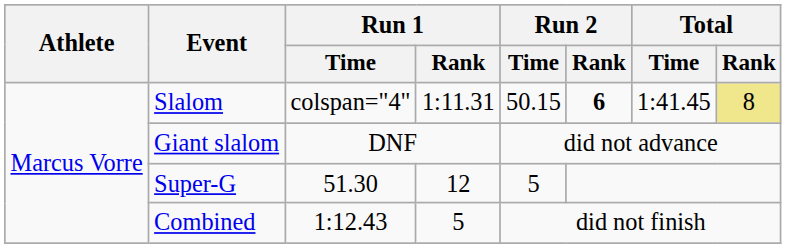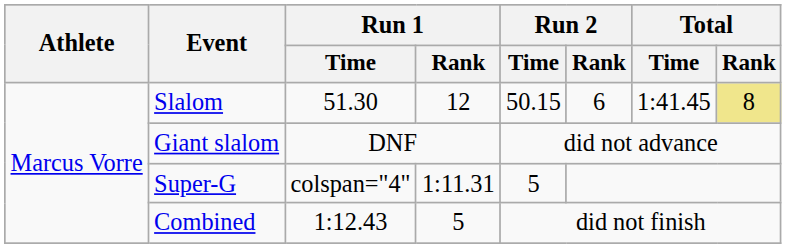(351, 103) colspan="4" -> (351, 103) 51.30
(458, 103) 1:11.31 -> (458, 103) 12
(599, 103) bold -> (599, 103) normal
(351, 183) 51.30 -> (351, 183) colspan="4"
(458, 183) 12 -> (458, 183) 1:11.31
